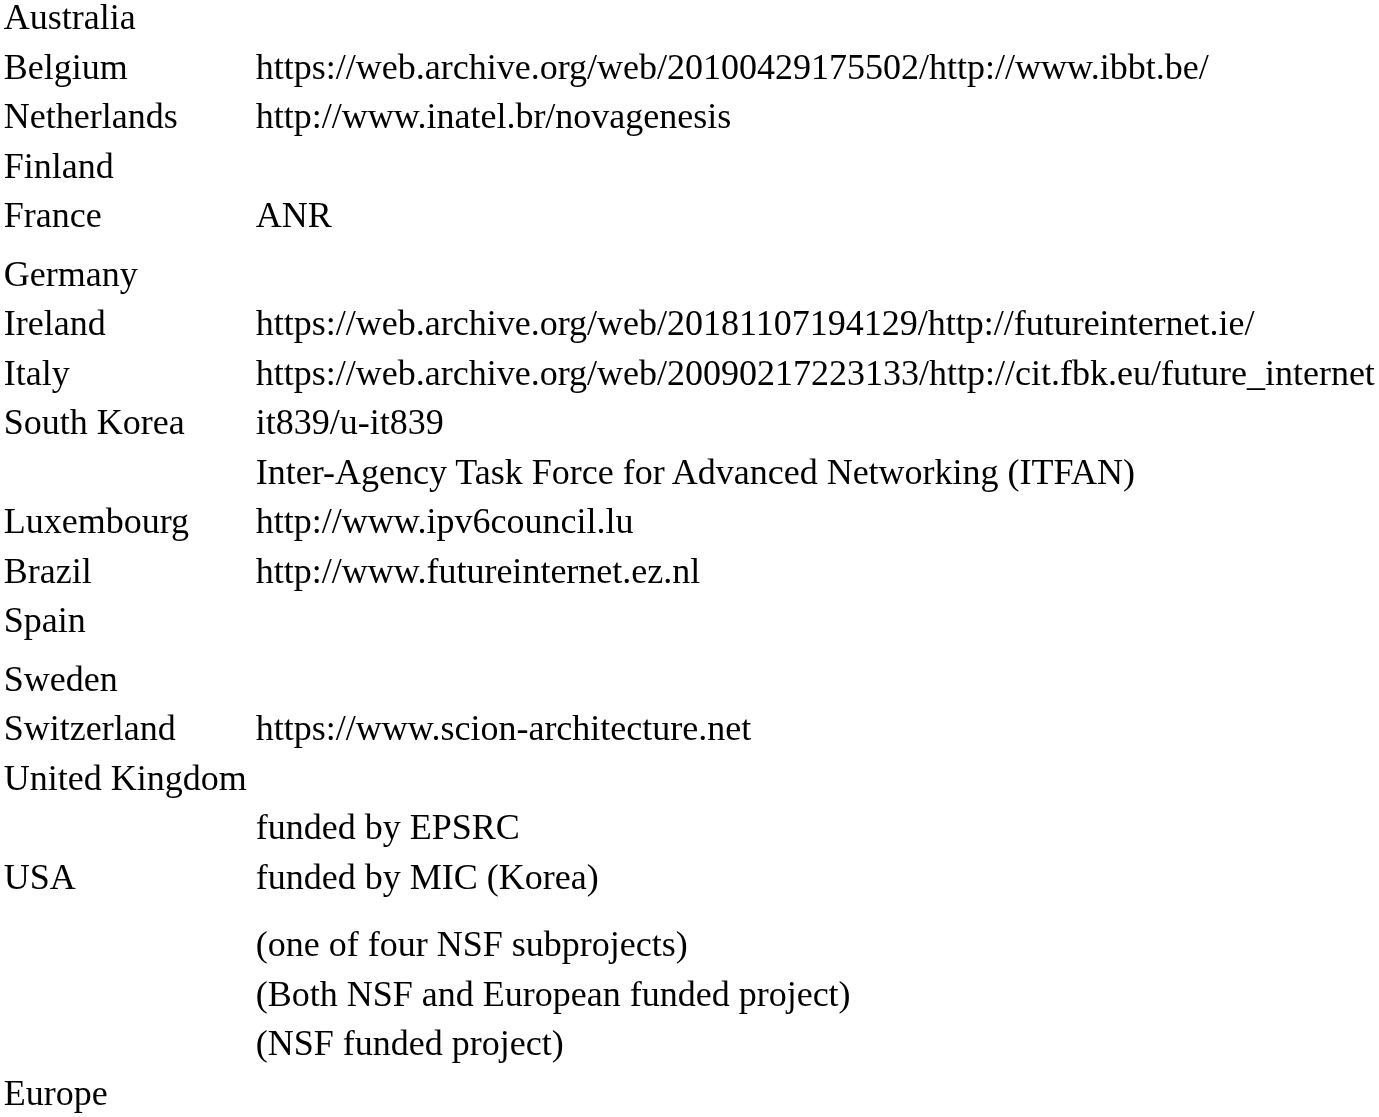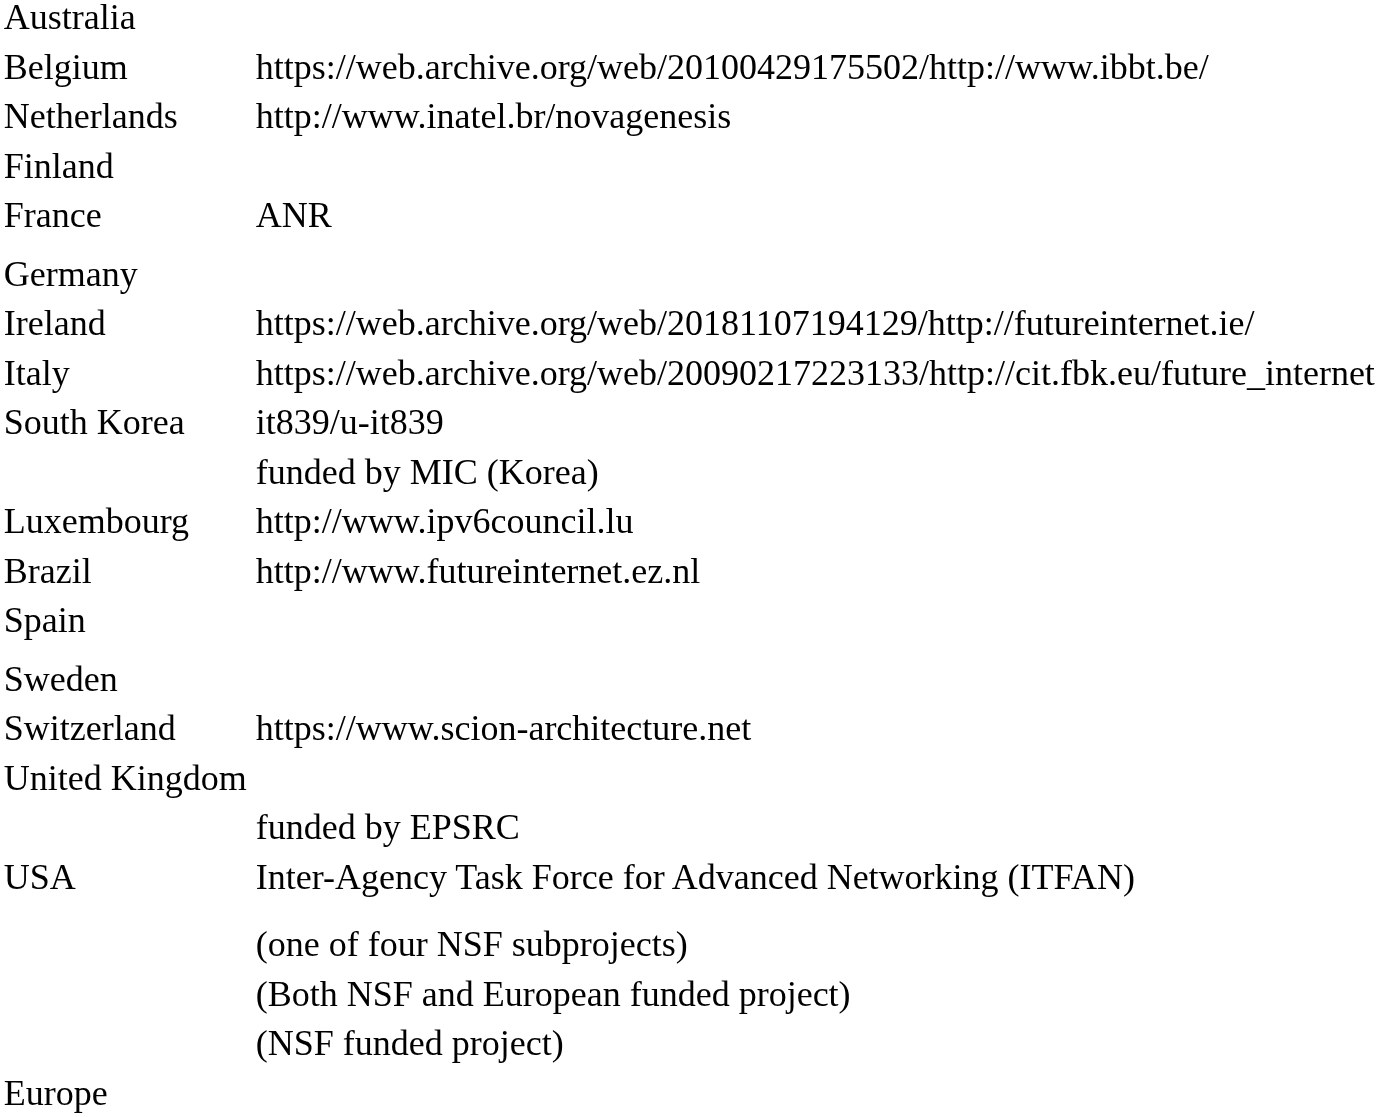(695, 471) Inter-Agency Task Force for Advanced Networking (ITFAN) -> (427, 471) funded by MIC (Korea)
(427, 876) funded by MIC (Korea) -> (695, 876) Inter-Agency Task Force for Advanced Networking (ITFAN)
